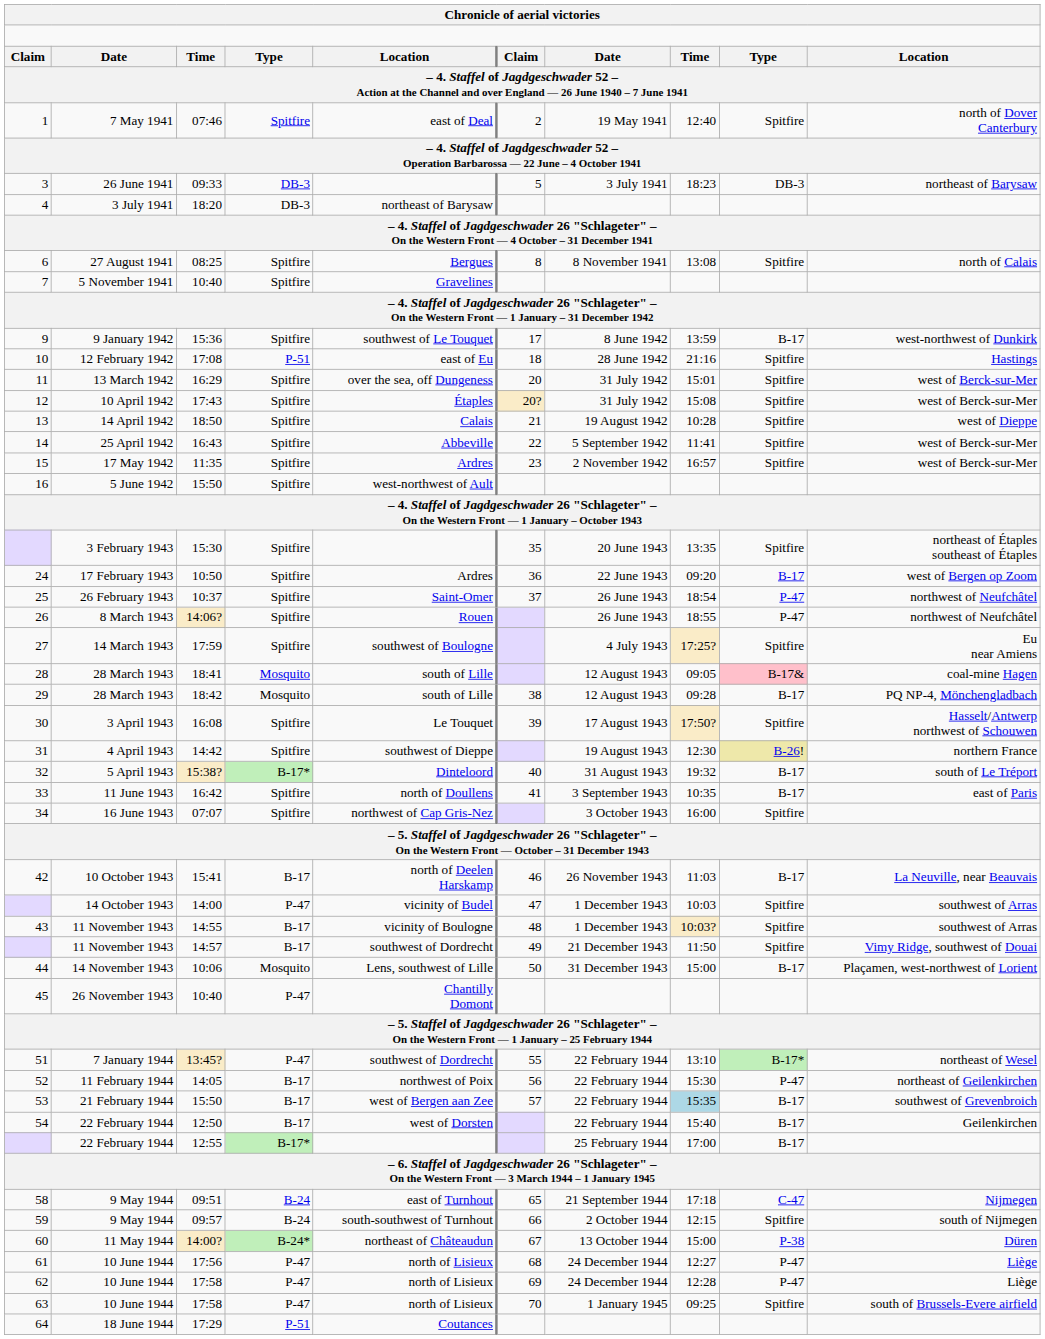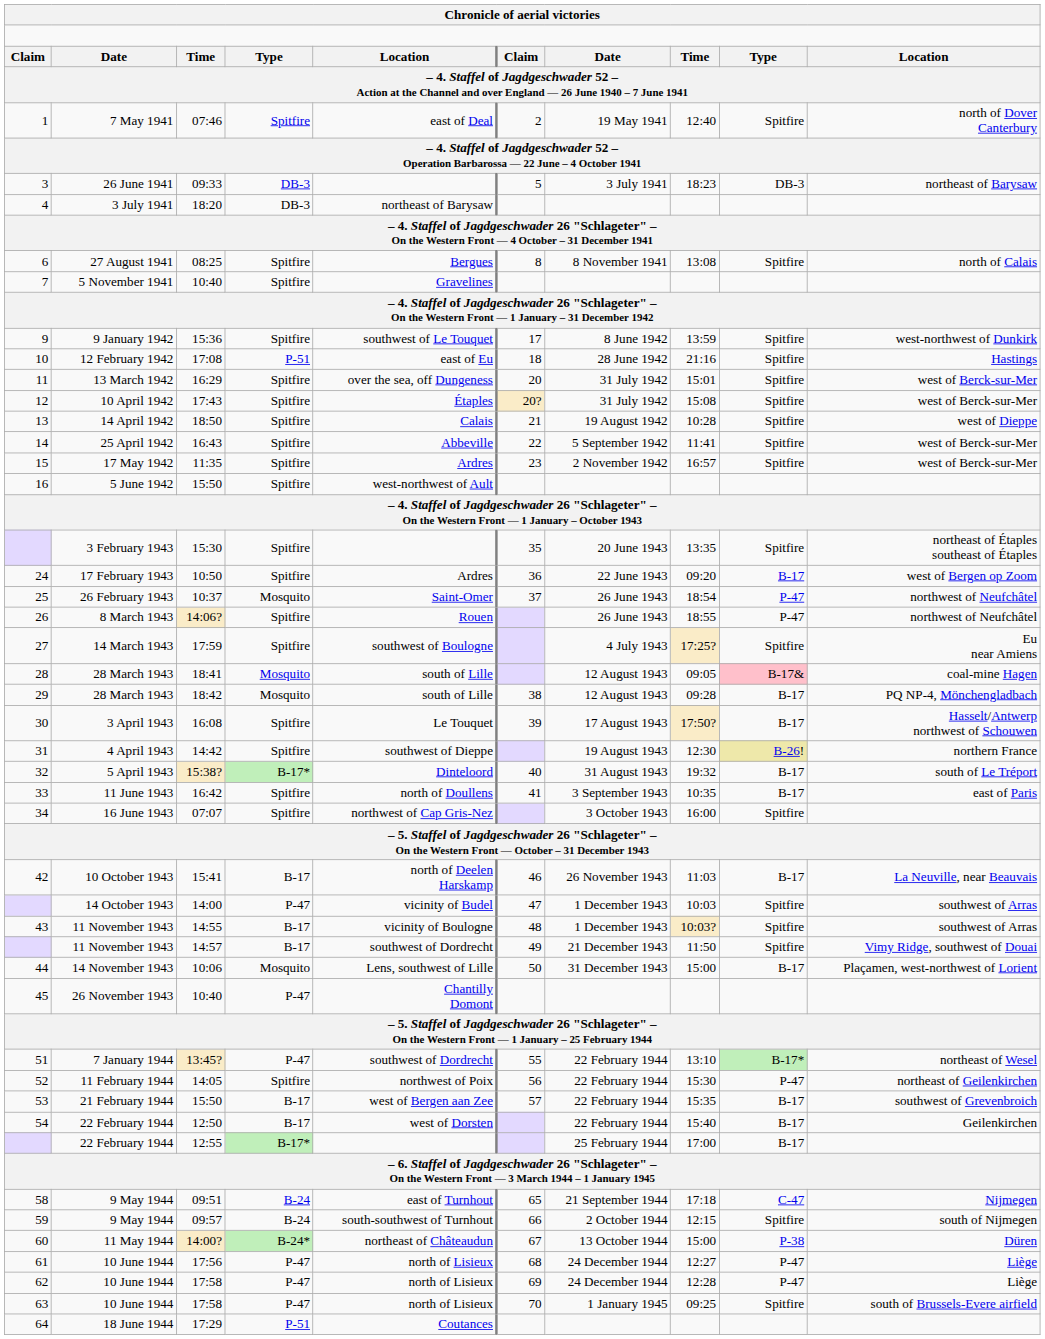(791, 338) B-17 -> (785, 338) Spitfire
(290, 596) Spitfire -> (285, 596) Mosquito
(785, 722) Spitfire -> (791, 722) B-17
(297, 1080) B-17 -> (290, 1080) Spitfire
(701, 1101) lightblue background -> (701, 1101) no background
